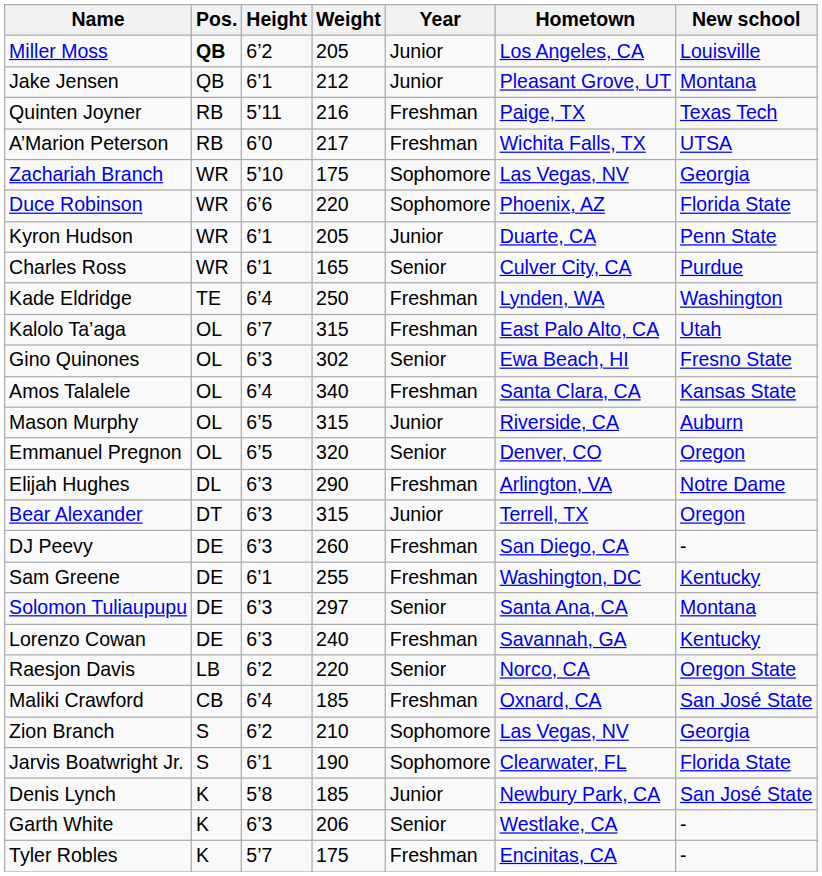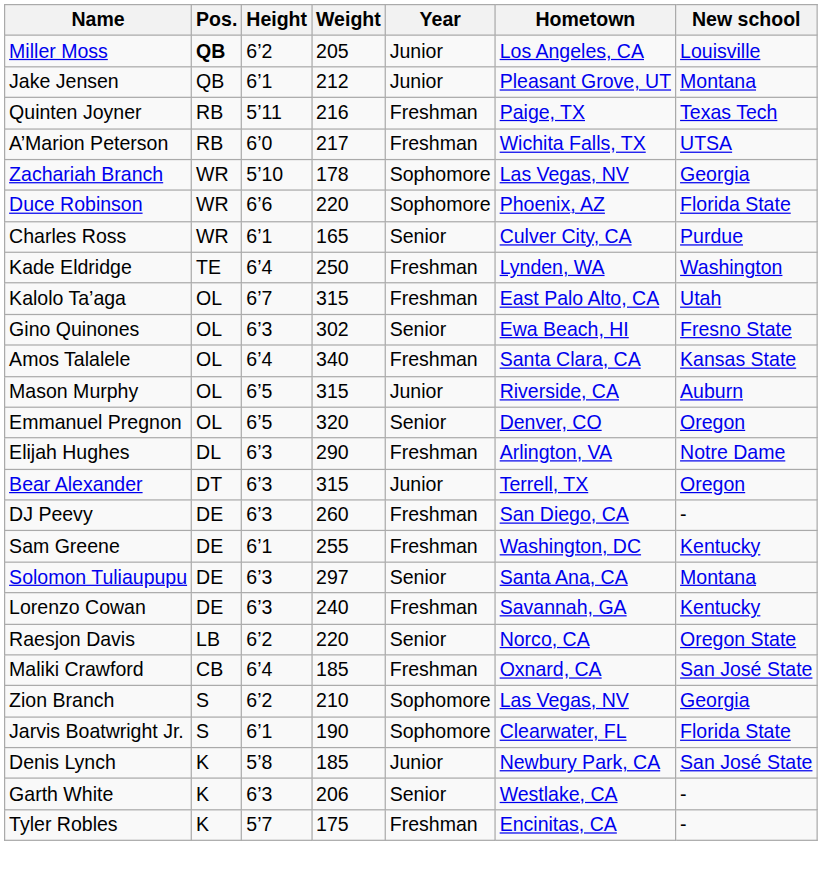(332, 174) 175 -> (332, 174) 178
- row: (71, 236)
